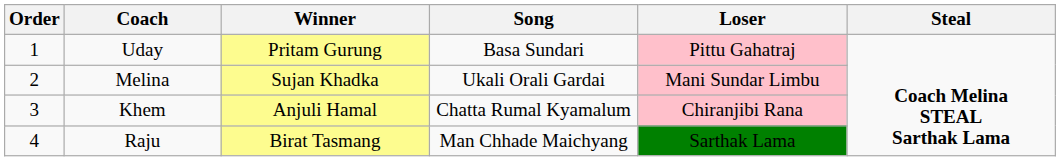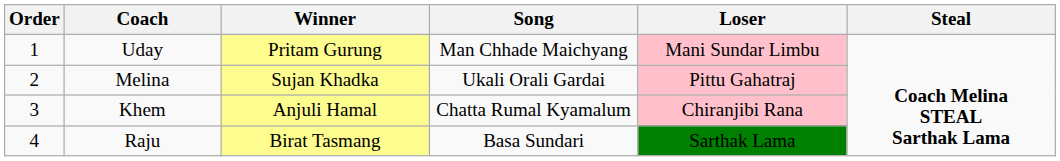(534, 49) Basa Sundari -> (534, 49) Man Chhade Maichyang
(742, 49) Pittu Gahatraj -> (742, 49) Mani Sundar Limbu
(742, 79) Mani Sundar Limbu -> (742, 79) Pittu Gahatraj
(534, 140) Man Chhade Maichyang -> (534, 140) Basa Sundari
